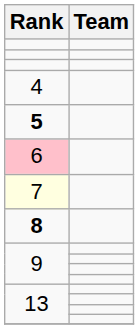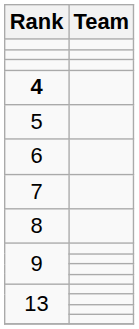(37, 86) normal -> (37, 86) bold
(37, 121) bold -> (37, 121) normal
(37, 156) pink background -> (37, 156) no background
(37, 191) lightyellow background -> (37, 191) no background
(37, 226) bold -> (37, 226) normal
